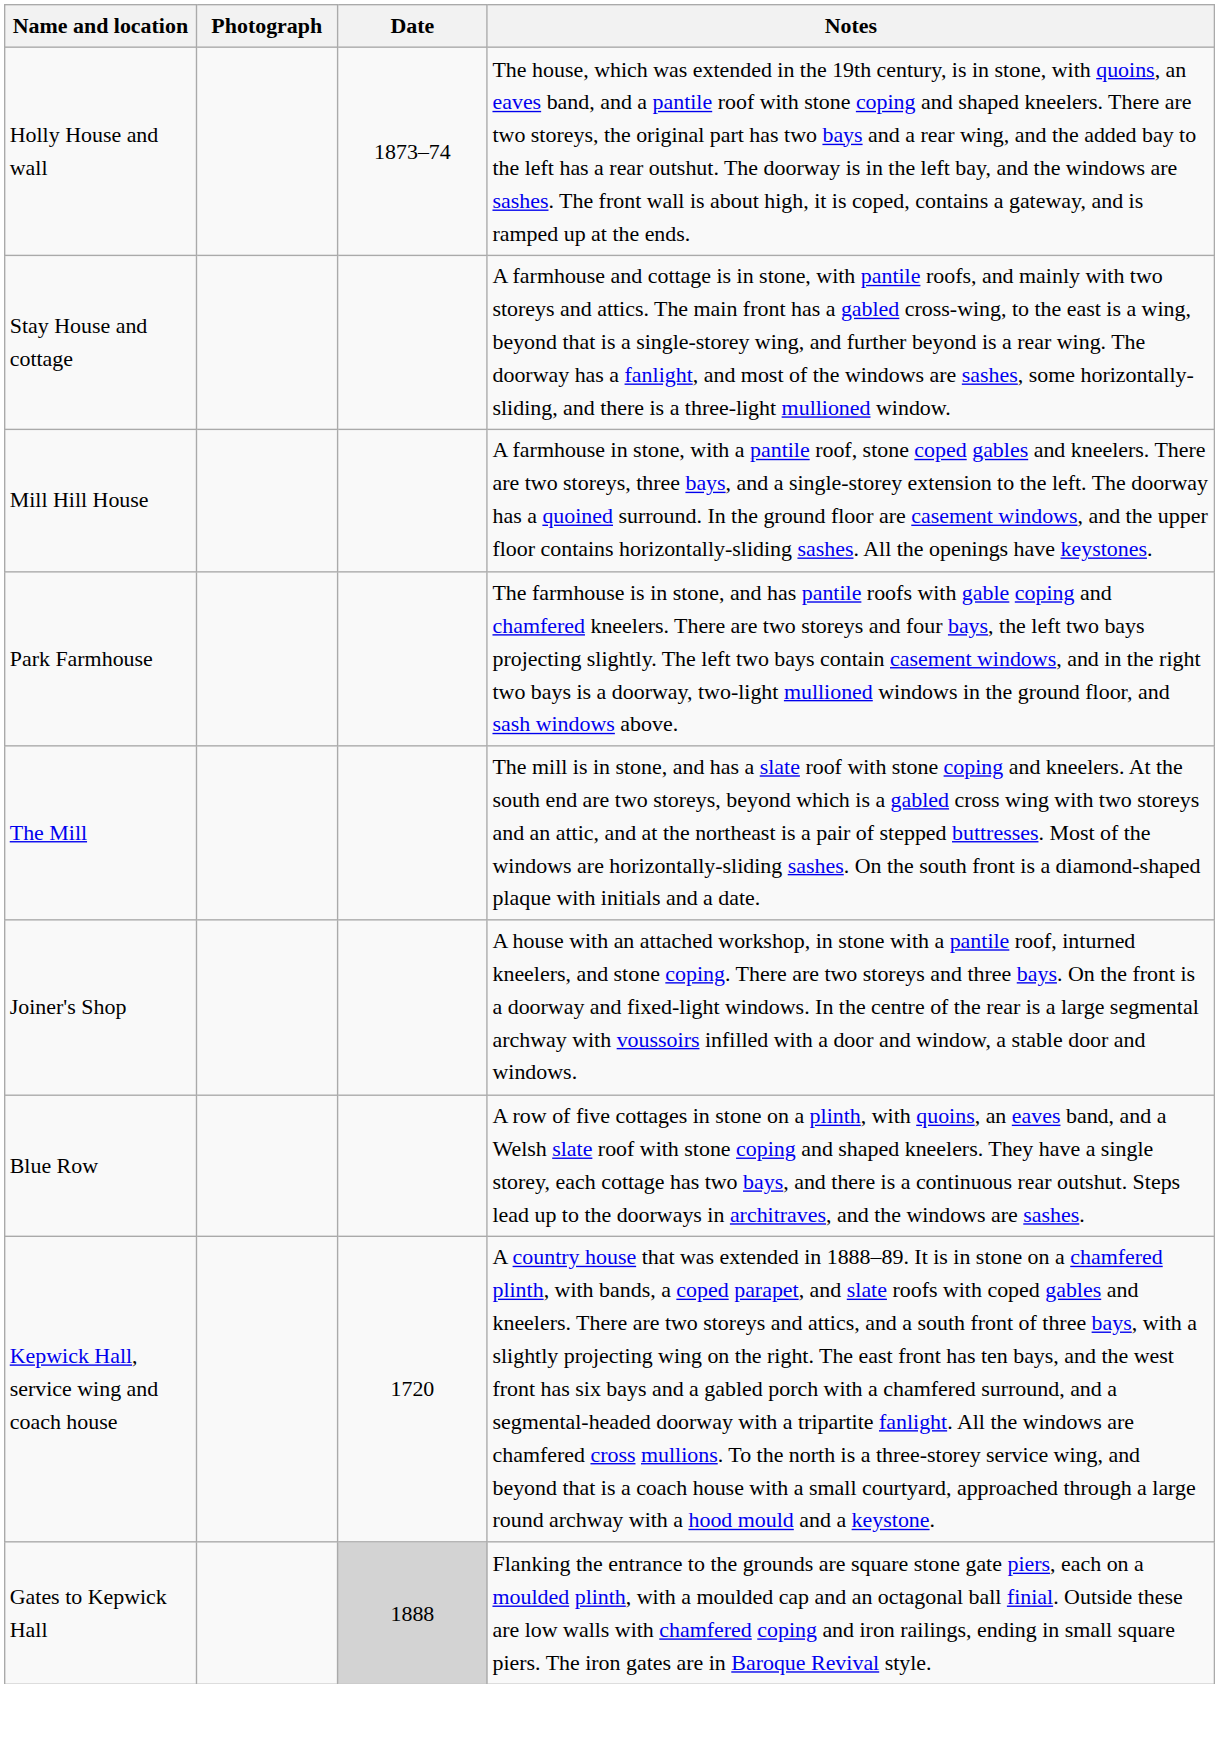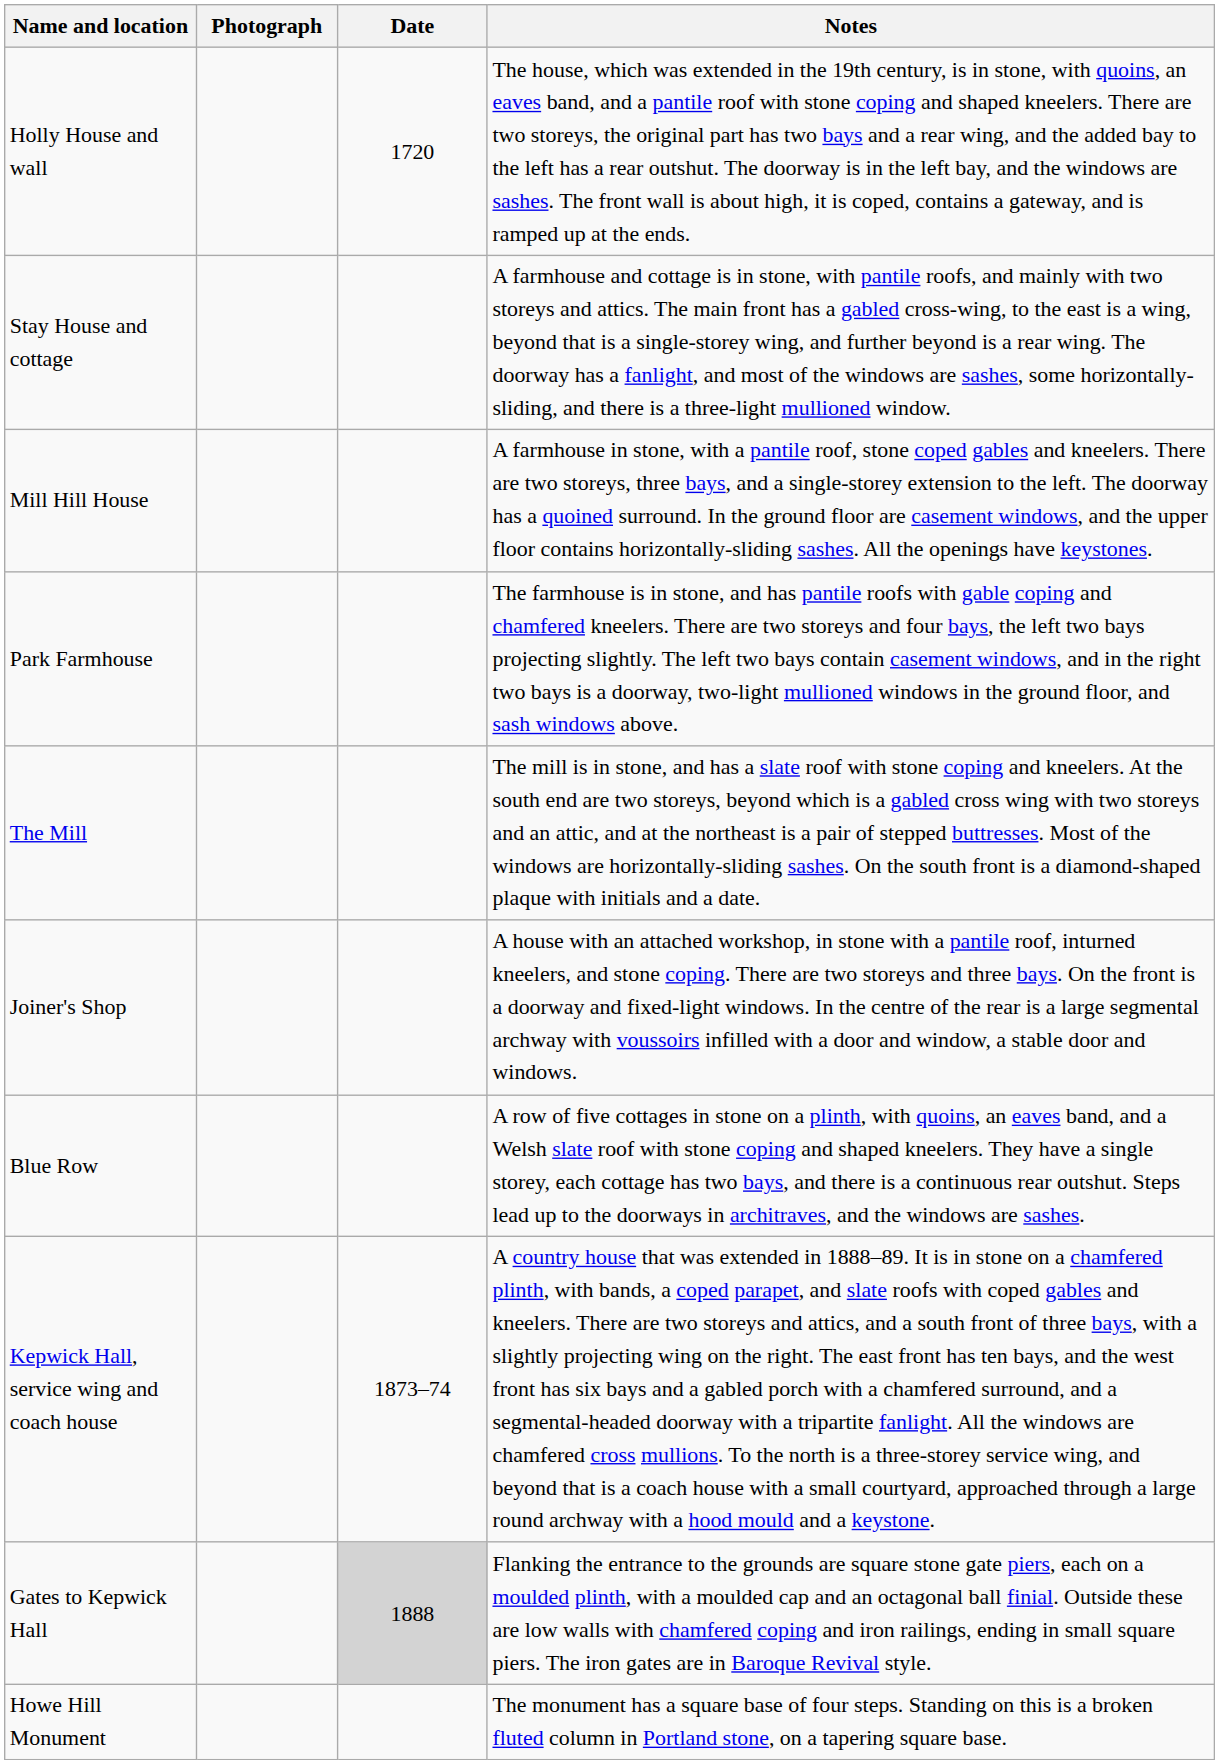(412, 151) 1873–74 -> (412, 151) 1720
(412, 1389) 1720 -> (412, 1389) 1873–74
+ row: (58, 1721)
